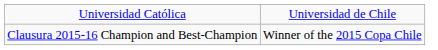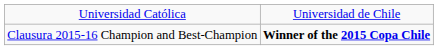(342, 34) normal -> (347, 34) bold
